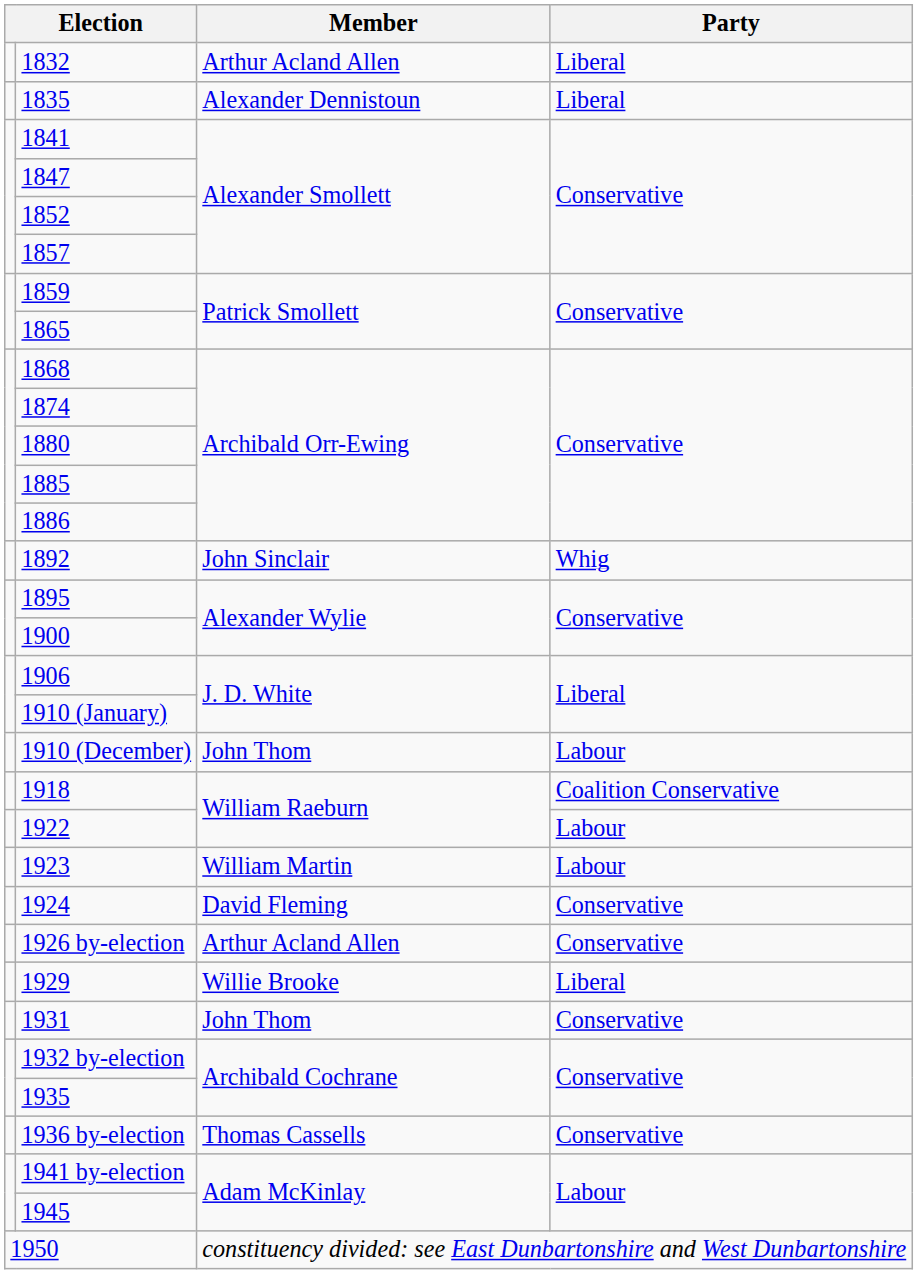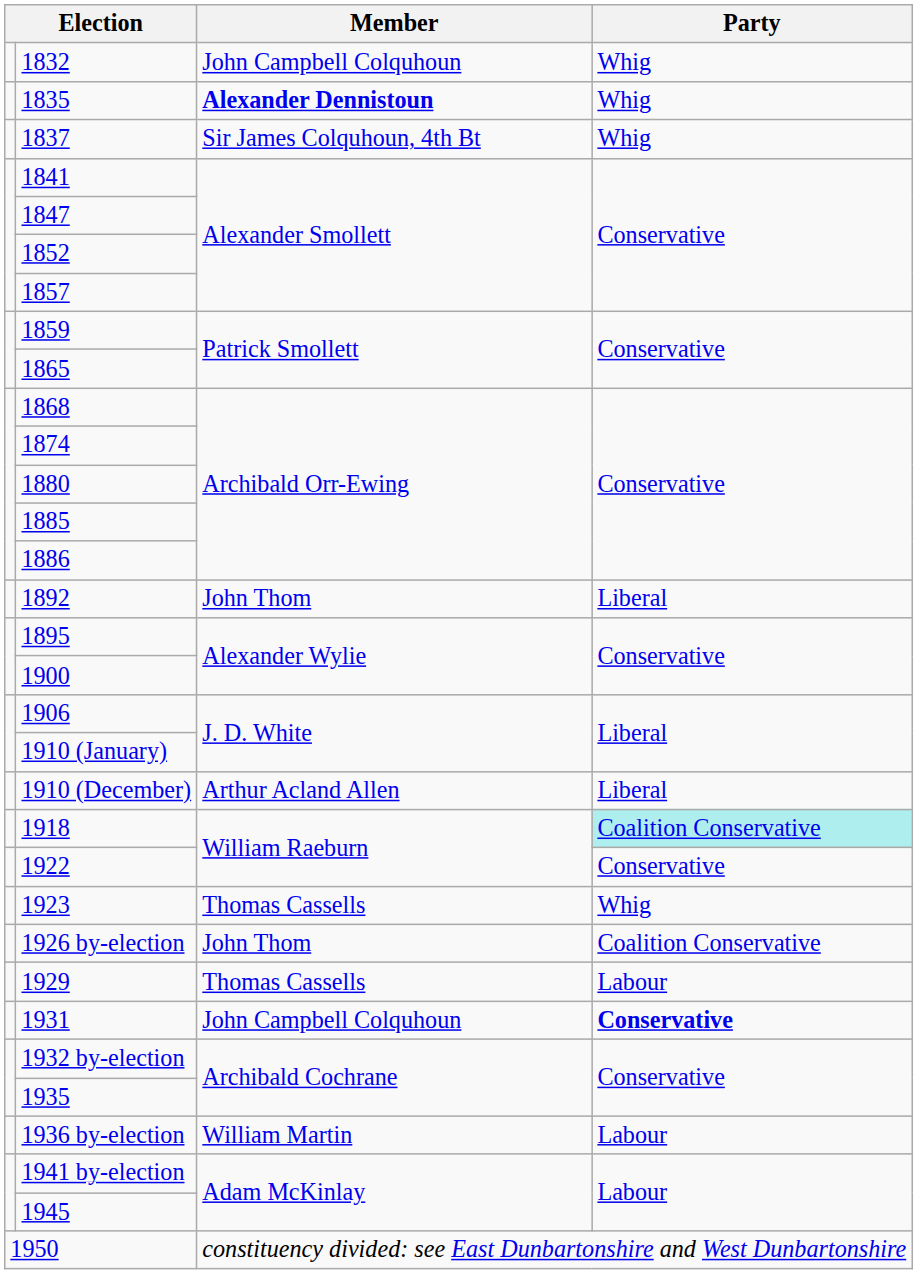(301, 61) Arthur Acland Allen -> (332, 61) John Campbell Colquhoun
(591, 61) Liberal -> (624, 61) Whig
(311, 100) normal -> (318, 100) bold
(591, 100) Liberal -> (624, 100) Whig
+ row: (46, 138)
(266, 560) John Sinclair -> (257, 598) John Thom
(582, 560) Whig -> (632, 598) Liberal
(257, 751) John Thom -> (301, 789) Arthur Acland Allen
(591, 751) Labour -> (632, 789) Liberal
(667, 789) no background -> (709, 828) paleturquoise background
(591, 828) Labour -> (661, 866) Conservative
(277, 866) William Martin -> (284, 904) Thomas Cassells
(591, 866) Labour -> (624, 904) Whig
- row: (46, 904)
(301, 943) Arthur Acland Allen -> (257, 943) John Thom
(619, 943) Conservative -> (709, 943) Coalition Conservative
(271, 981) Willie Brooke -> (284, 981) Thomas Cassells
(591, 981) Liberal -> (632, 981) Labour
(257, 1019) John Thom -> (332, 1019) John Campbell Colquhoun
(619, 1019) normal -> (665, 1019) bold
(284, 1134) Thomas Cassells -> (277, 1134) William Martin
(619, 1134) Conservative -> (632, 1134) Labour
